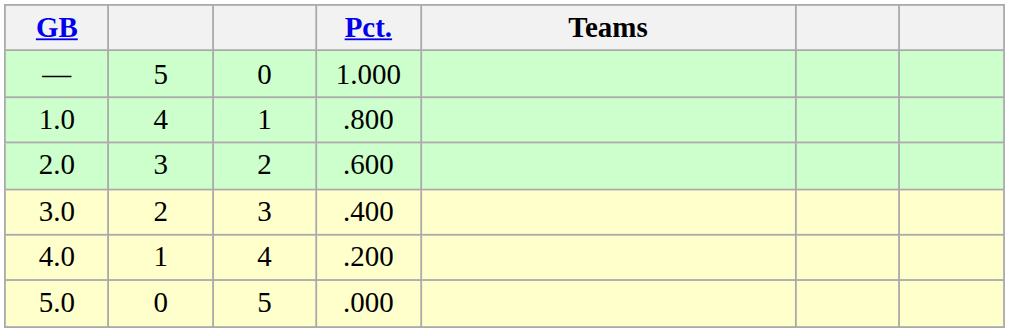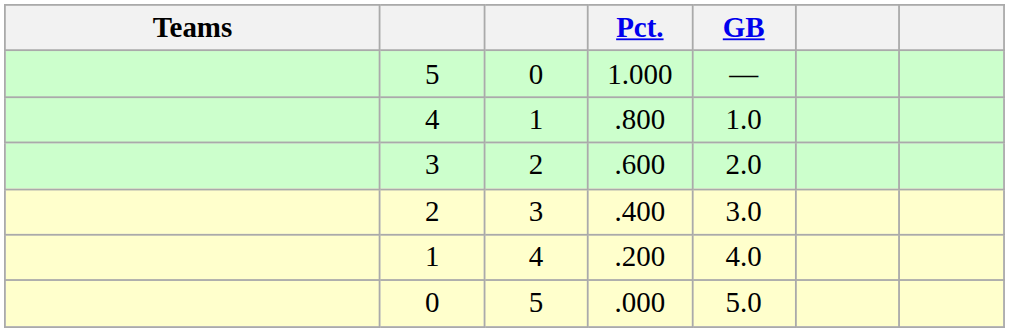columns swapped: (608, 27) <-> (57, 27)
